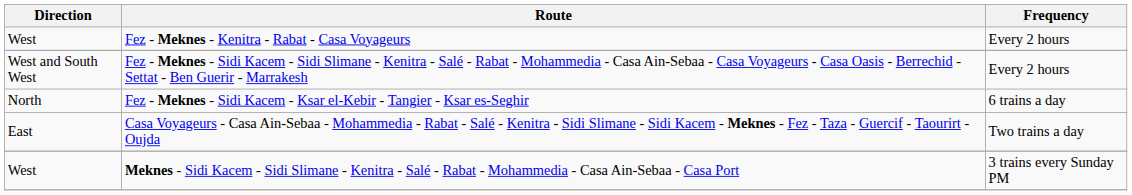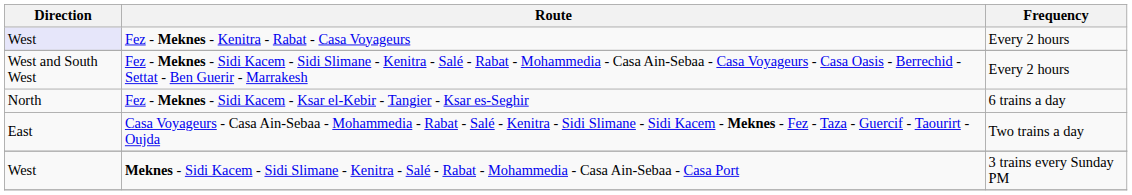(22, 38) no background -> (22, 38) lavender background
